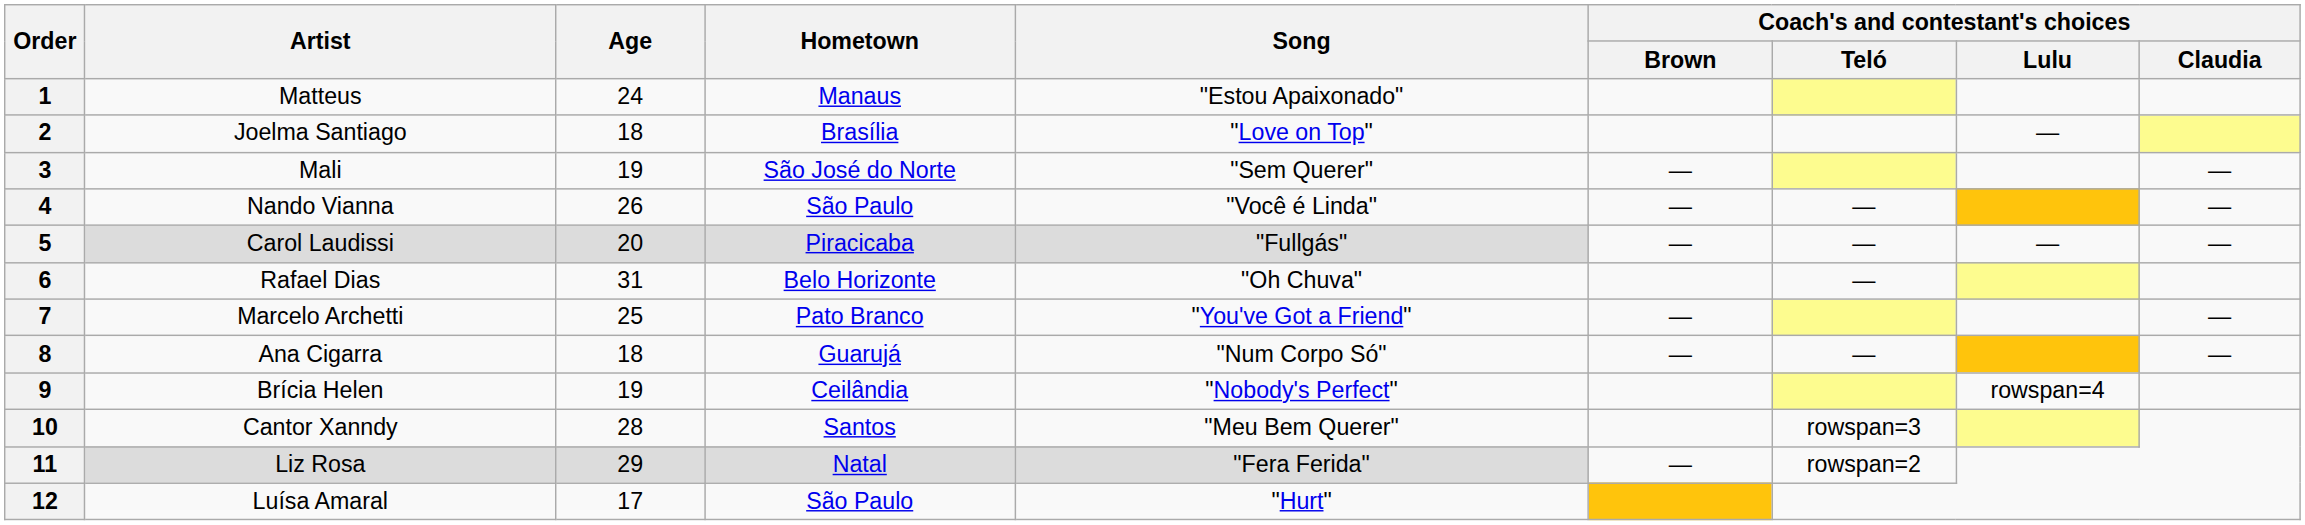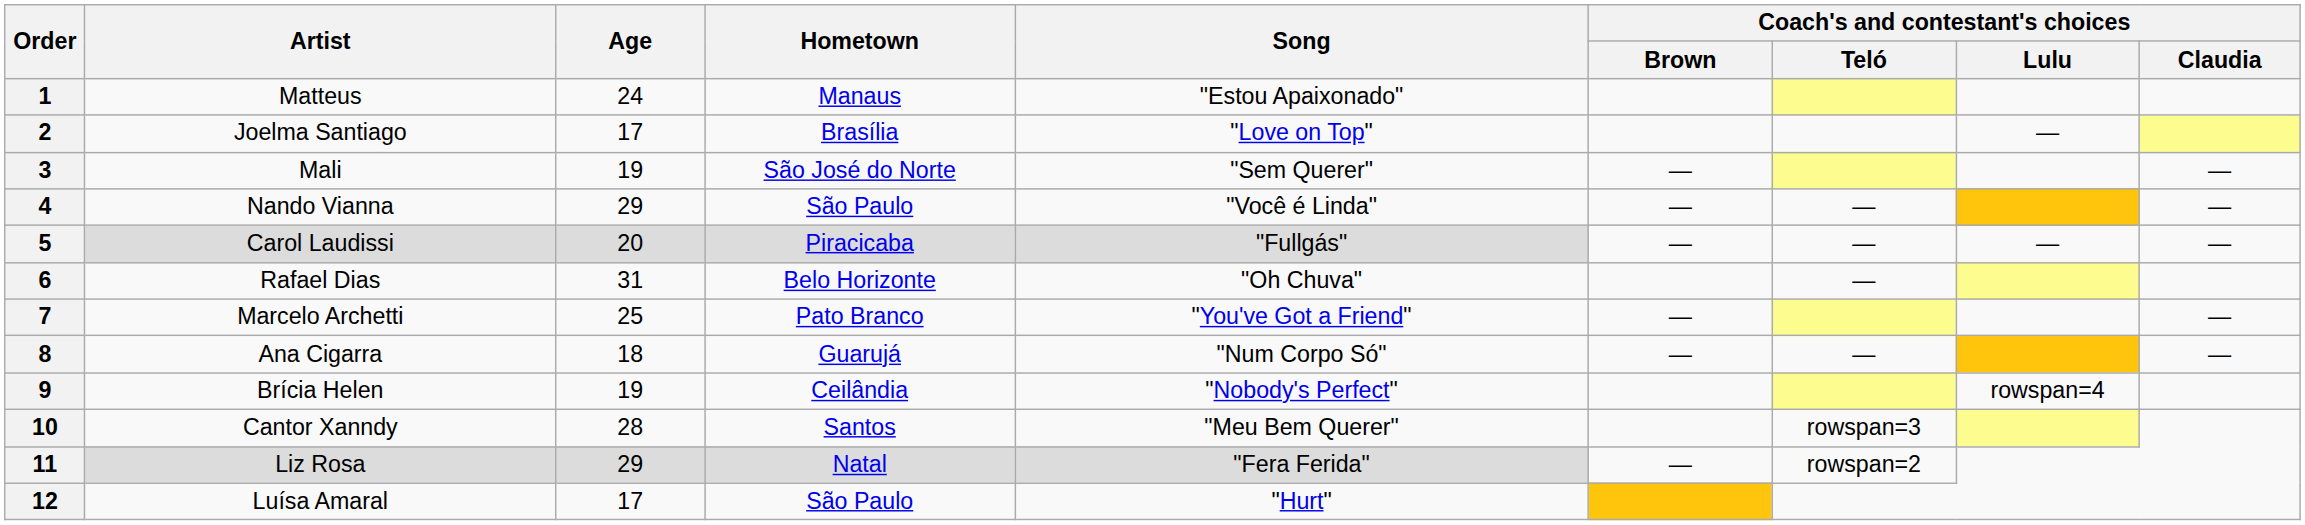(630, 133) 18 -> (630, 133) 17
(630, 206) 26 -> (630, 206) 29
